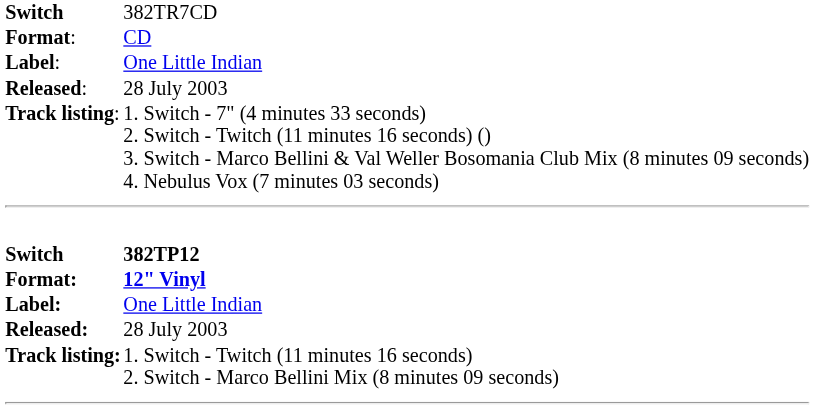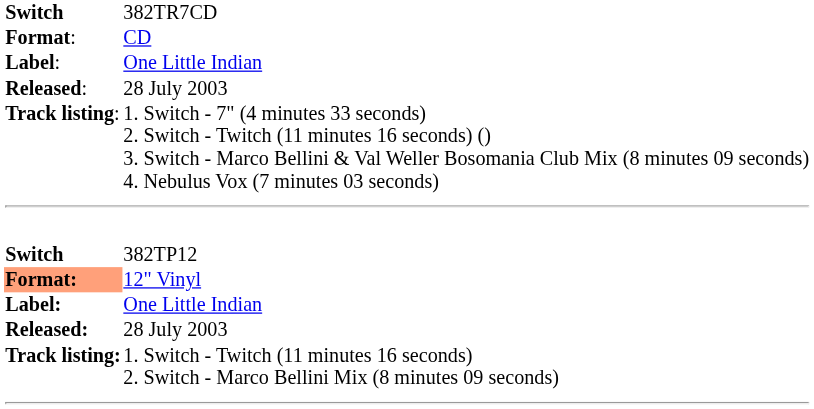(161, 254) bold -> (160, 254) normal
(41, 279) no background -> (41, 279) lightsalmon background
(164, 279) bold -> (162, 279) normal
